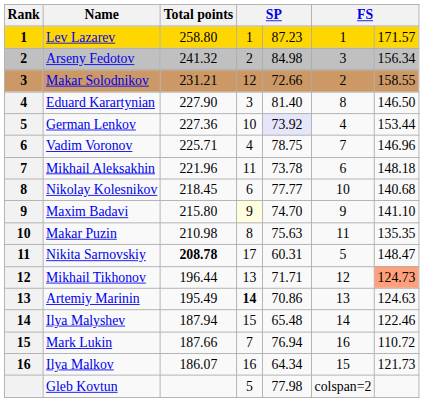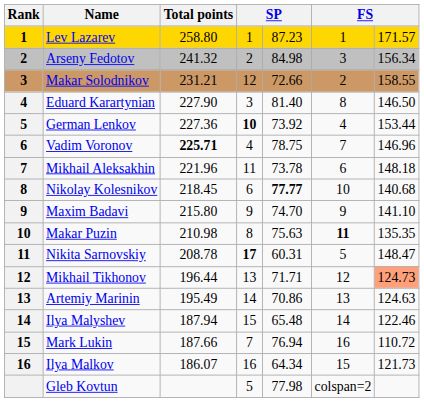(249, 124) normal -> (249, 124) bold
(287, 124) lavender background -> (287, 124) no background
(198, 146) normal -> (198, 146) bold
(287, 189) normal -> (287, 189) bold
(249, 211) lightyellow background -> (249, 211) no background
(343, 233) normal -> (343, 233) bold
(198, 255) bold -> (198, 255) normal
(249, 255) normal -> (249, 255) bold
(249, 299) bold -> (249, 299) normal
